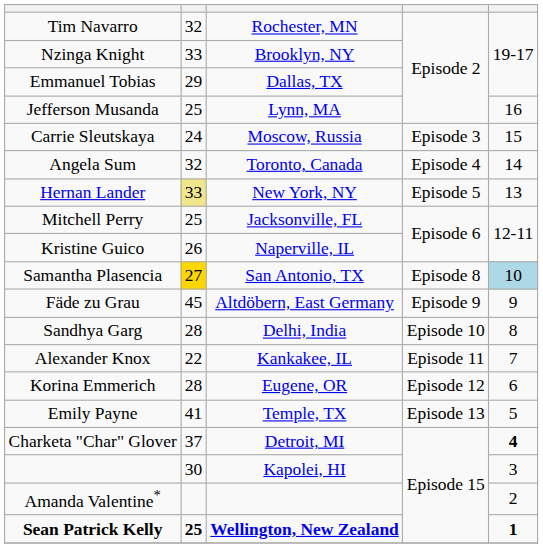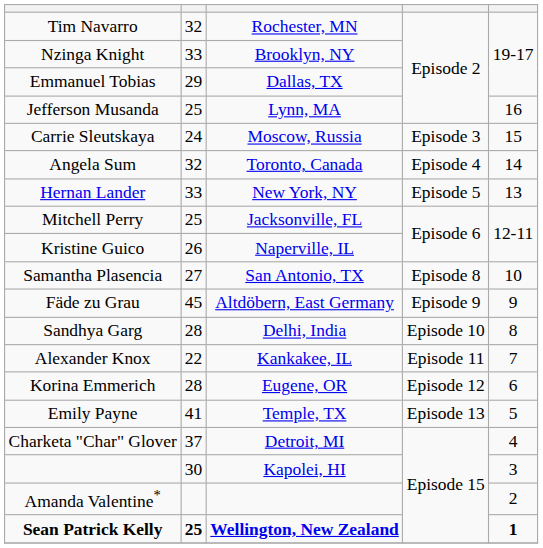(194, 192) khaki background -> (194, 192) no background
(194, 275) gold background -> (194, 275) no background
(513, 275) lightblue background -> (513, 275) no background
(513, 441) bold -> (513, 441) normal
